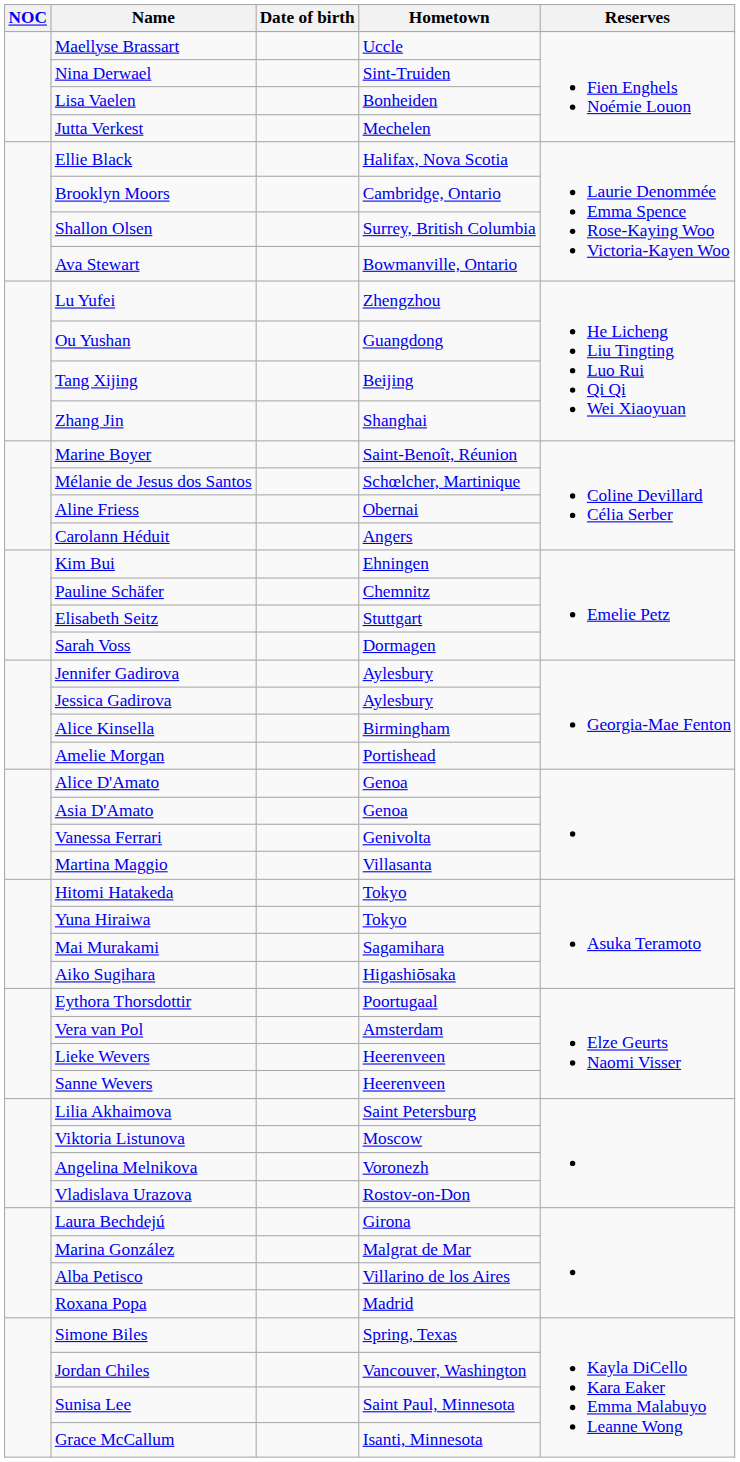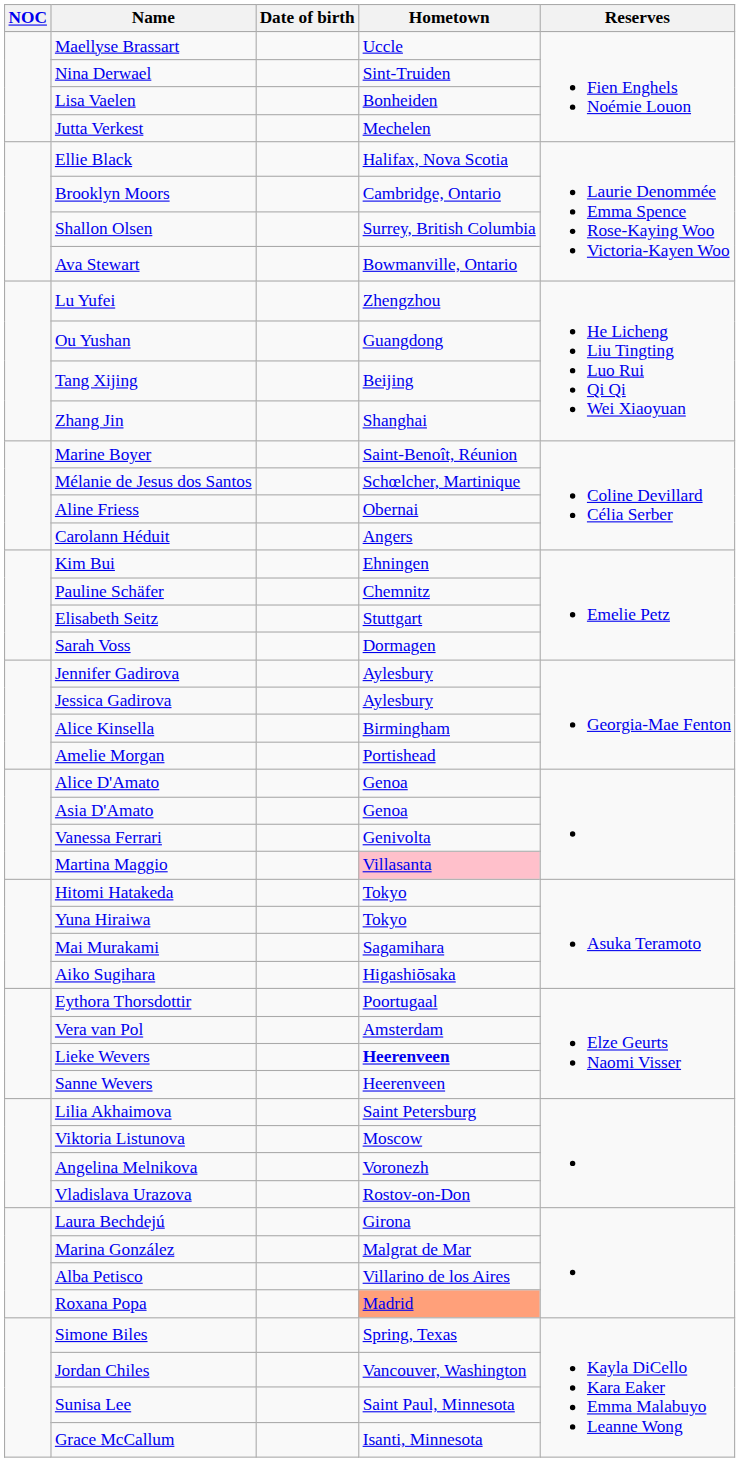(397, 865) no background -> (397, 865) pink background
(404, 1057) normal -> (406, 1057) bold
(388, 1303) no background -> (388, 1303) lightsalmon background
